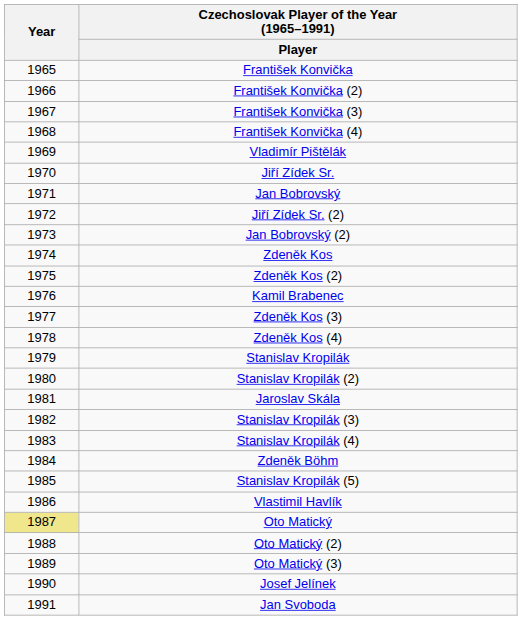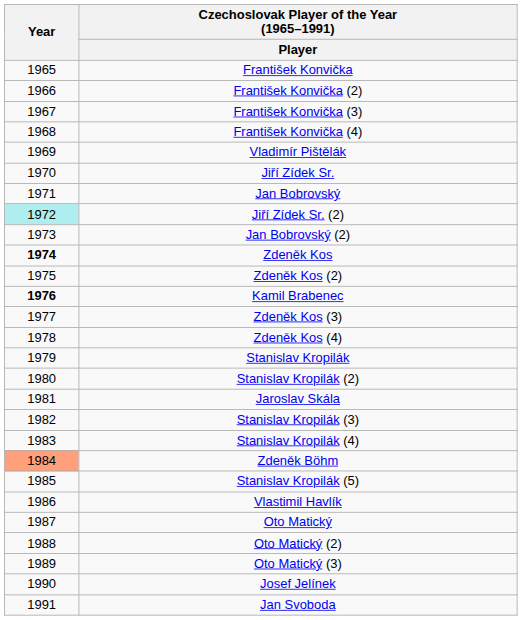(42, 214) no background -> (42, 214) paleturquoise background
(42, 255) normal -> (42, 255) bold
(42, 296) normal -> (42, 296) bold
(42, 460) no background -> (42, 460) lightsalmon background
(42, 522) khaki background -> (42, 522) no background
